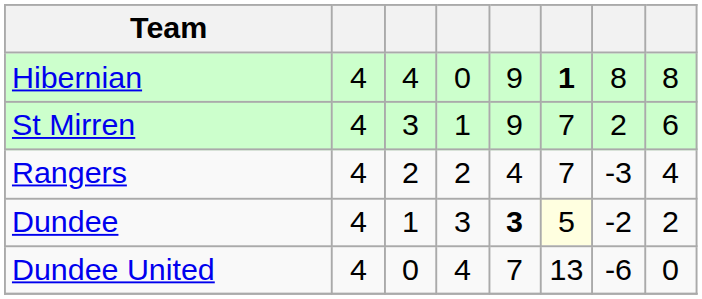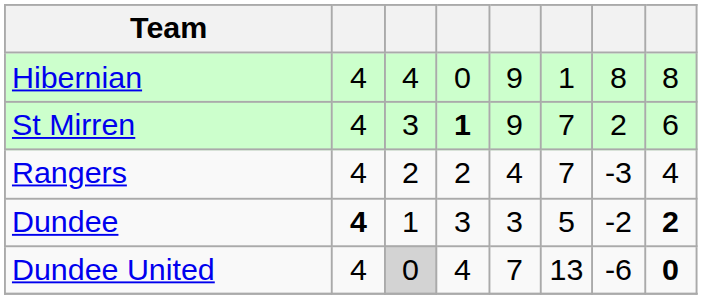(567, 76) bold -> (567, 76) normal
(462, 125) normal -> (462, 125) bold
(358, 221) normal -> (358, 221) bold
(515, 221) bold -> (515, 221) normal
(567, 221) lightyellow background -> (567, 221) no background
(671, 221) normal -> (671, 221) bold
(410, 269) no background -> (410, 269) lightgrey background
(671, 269) normal -> (671, 269) bold
